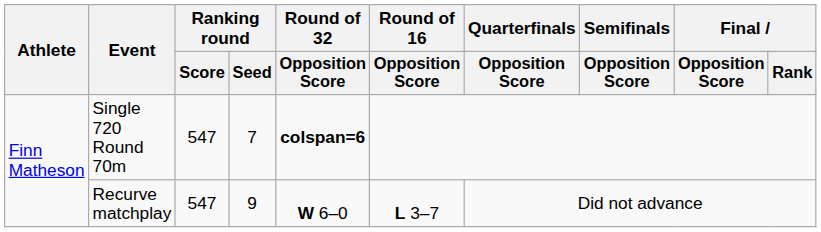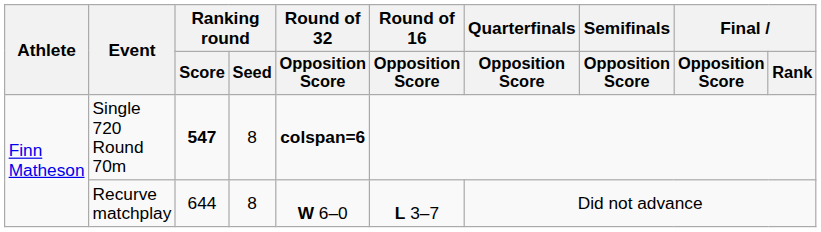(202, 138) normal -> (202, 138) bold
(252, 138) 7 -> (252, 138) 8
(202, 203) 547 -> (202, 203) 644
(252, 203) 9 -> (252, 203) 8
